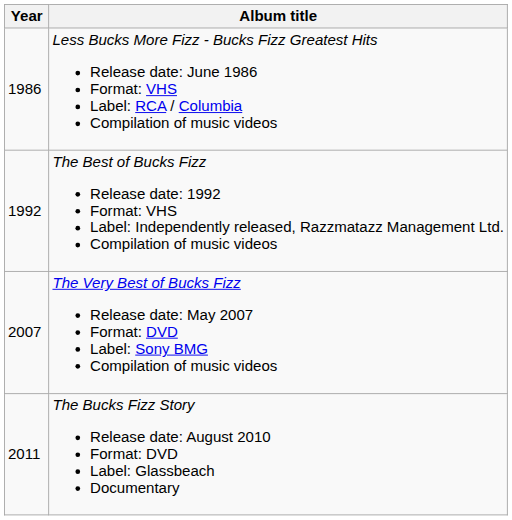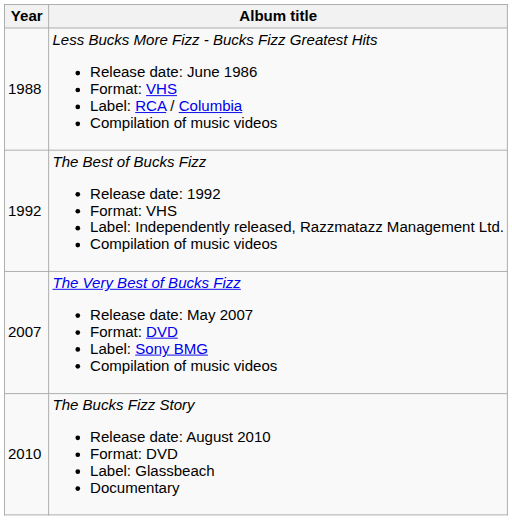(25, 89) 1986 -> (25, 89) 1988
(24, 453) 2011 -> (25, 453) 2010
